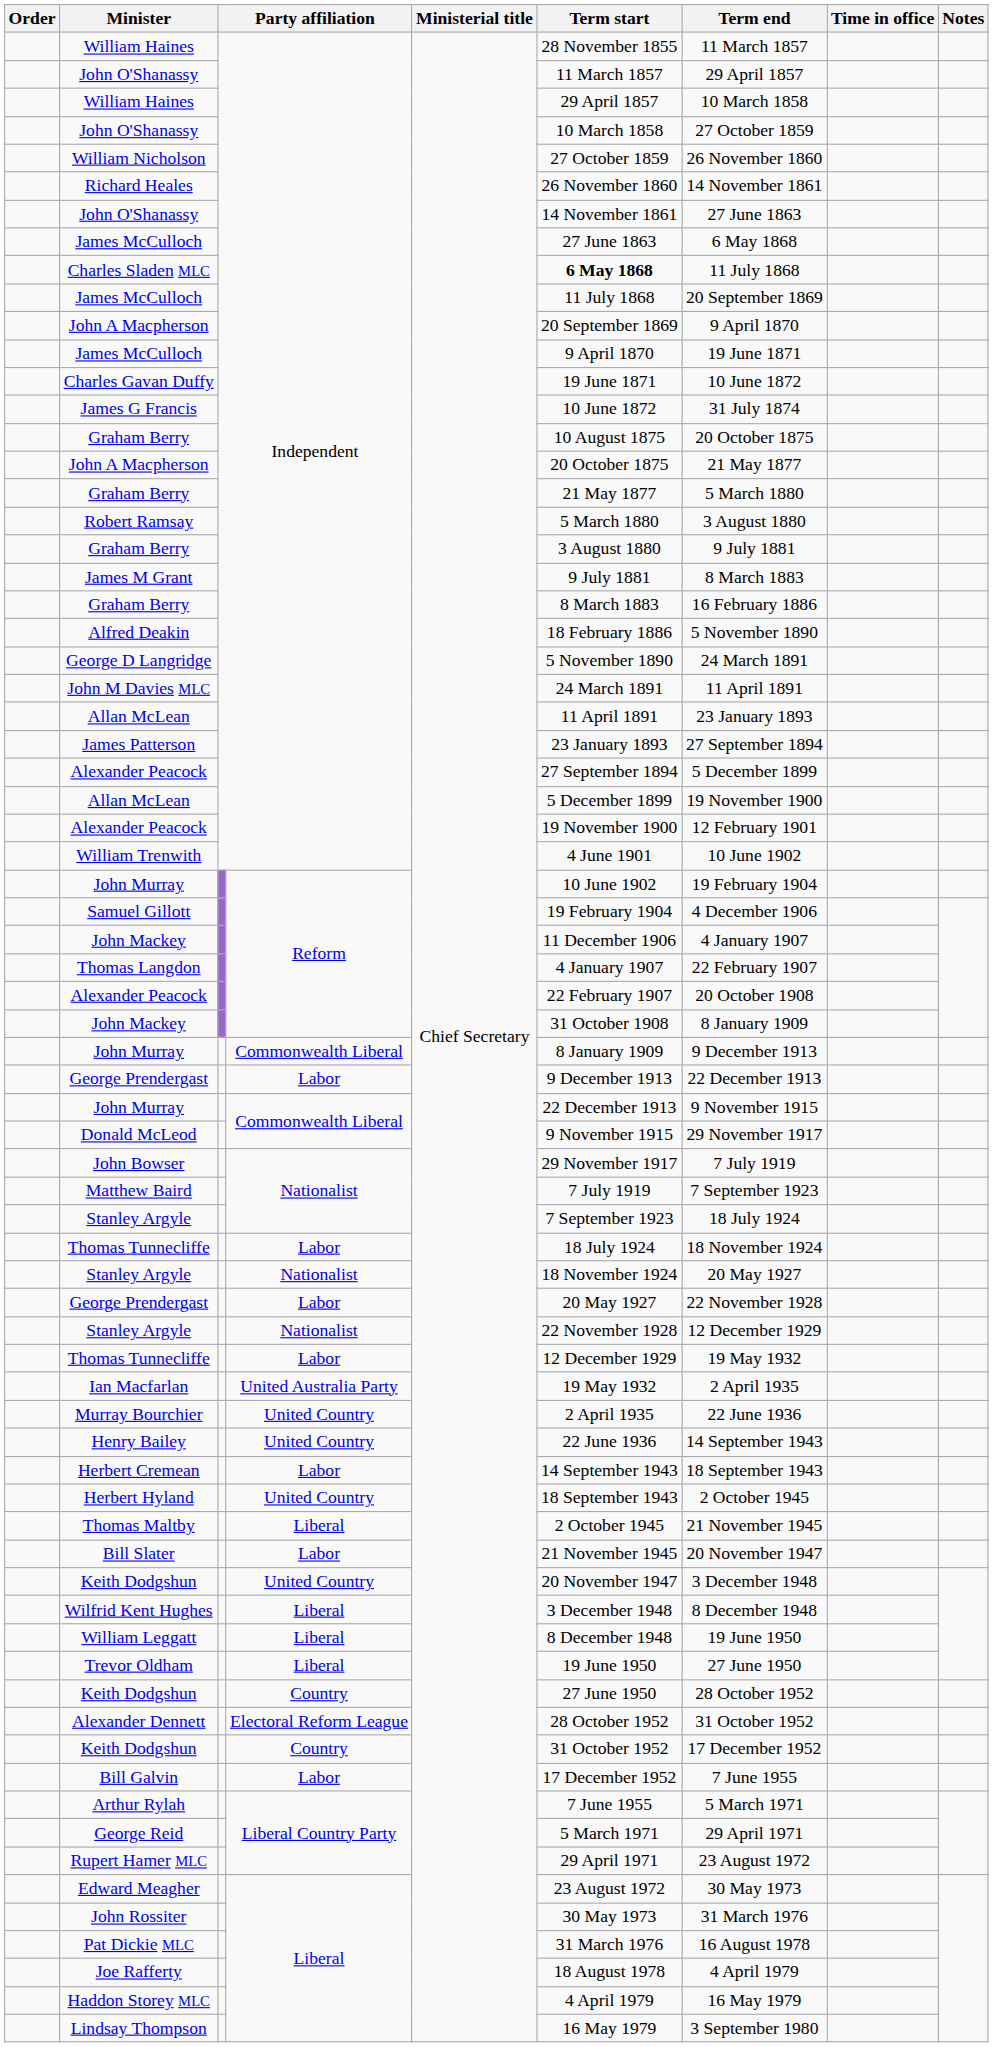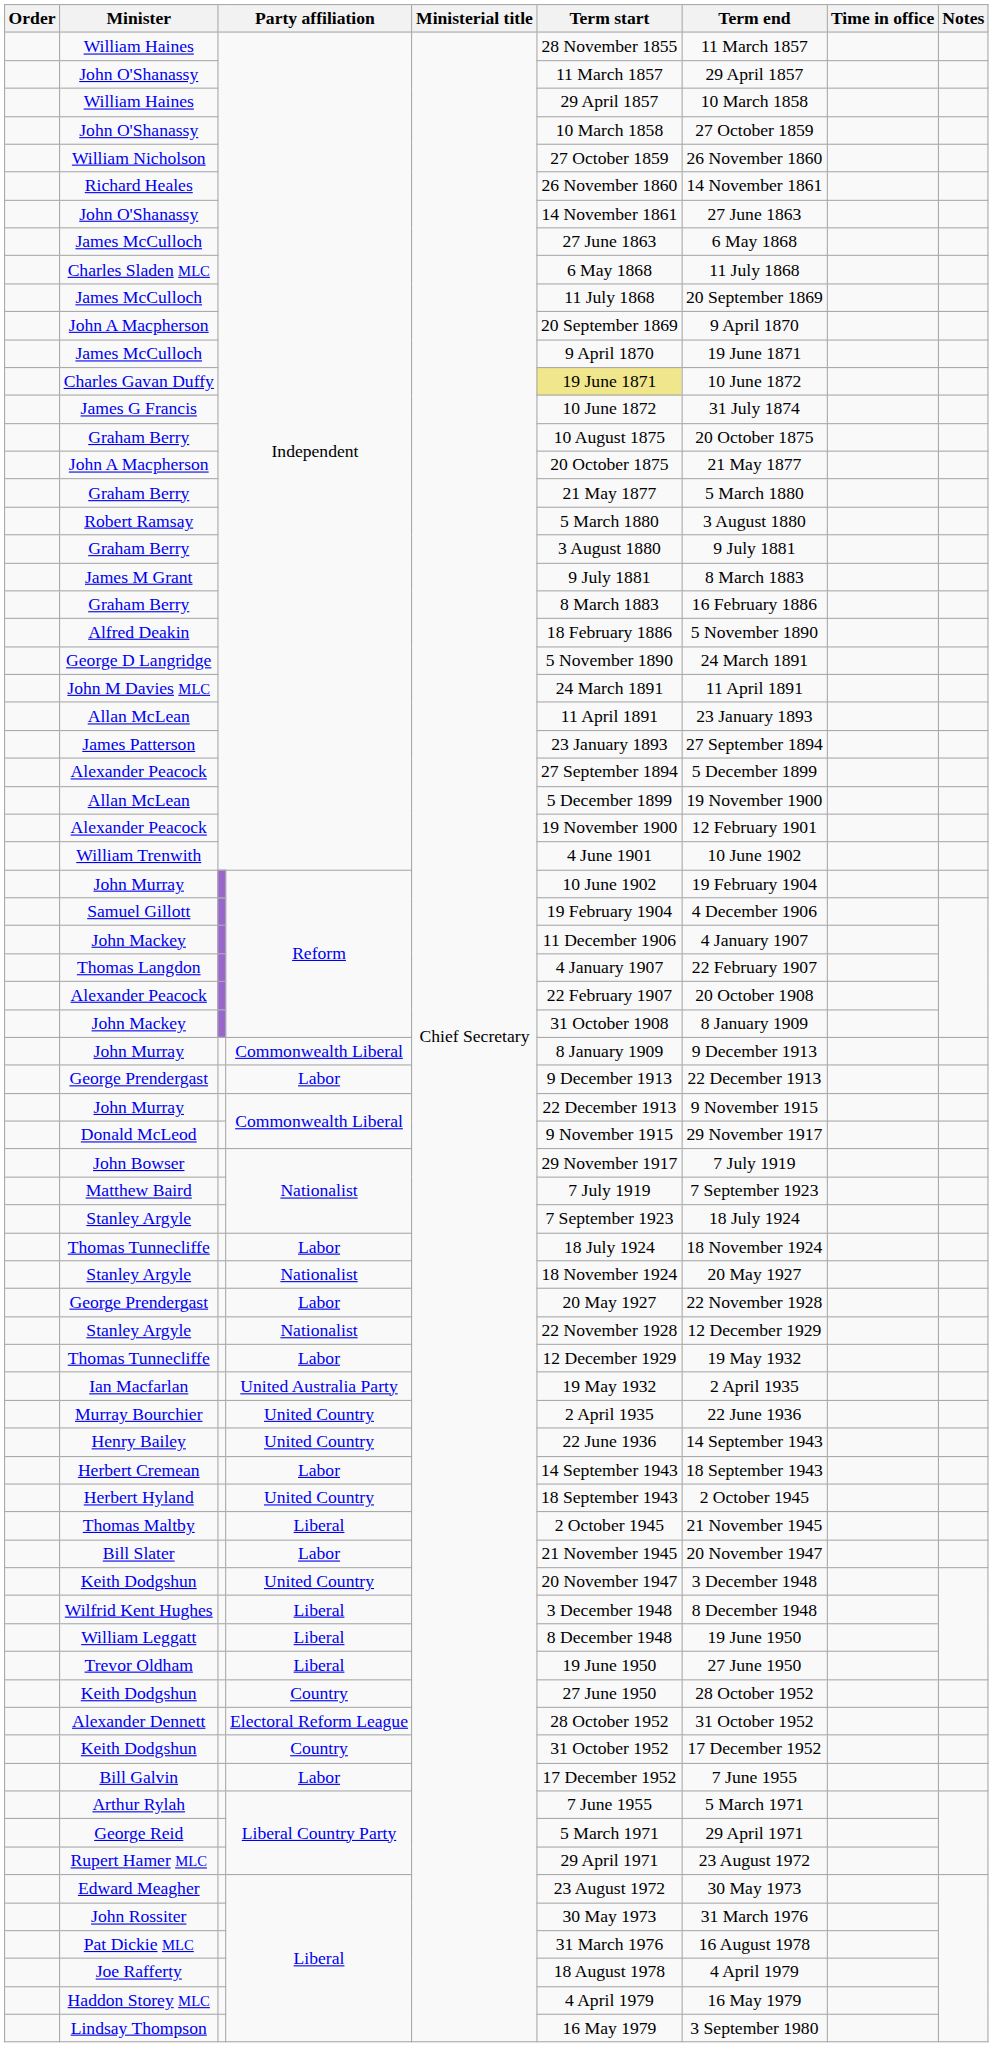(609, 269) bold -> (609, 269) normal
(609, 381) no background -> (609, 381) khaki background
